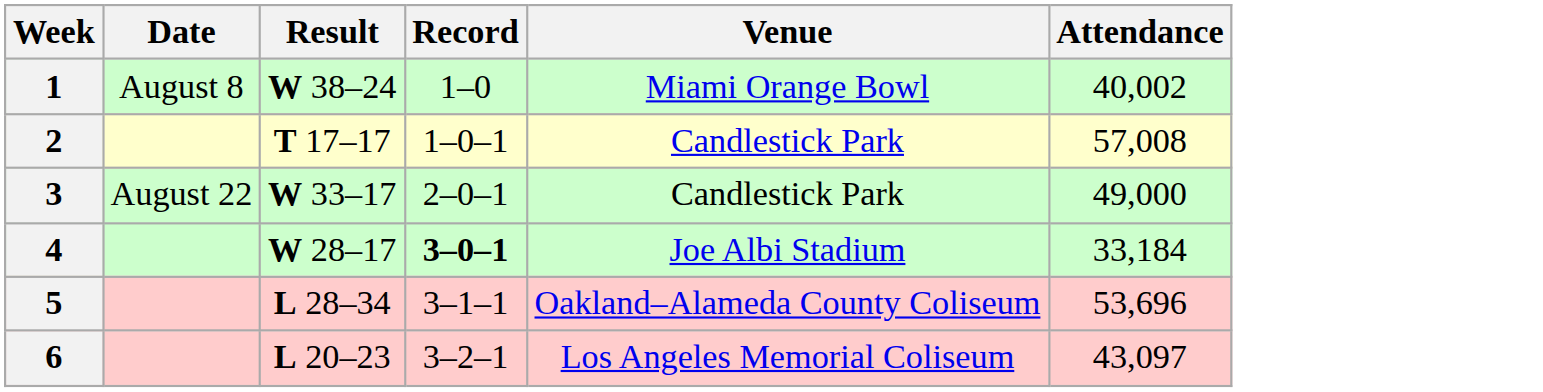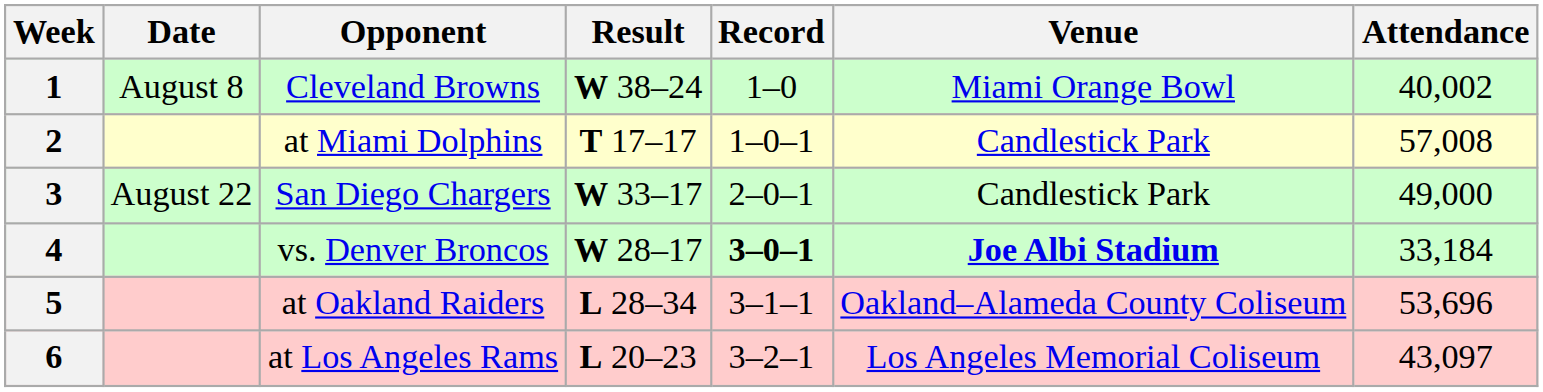+ column: (413, 31)
(787, 248) normal -> (1093, 248) bold
